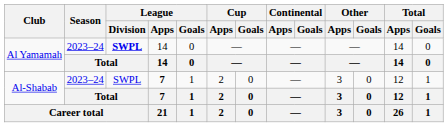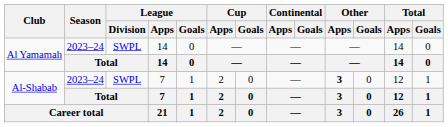(127, 46) bold -> (127, 46) normal
(162, 79) bold -> (162, 79) normal
(339, 79) normal -> (339, 79) bold
